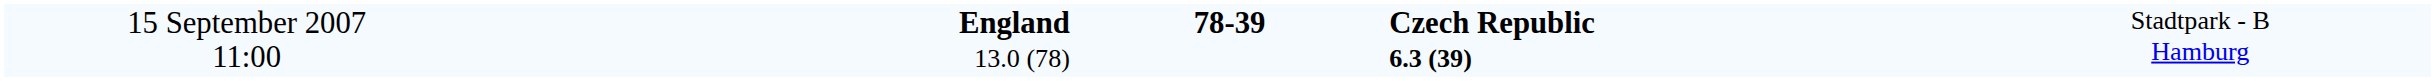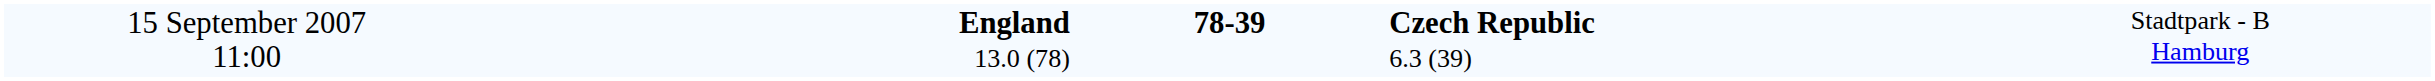(1431, 59) bold -> (1431, 59) normal
